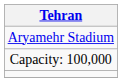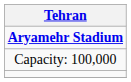(61, 37) normal -> (65, 37) bold
